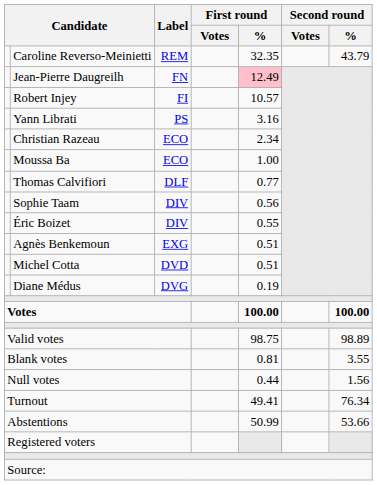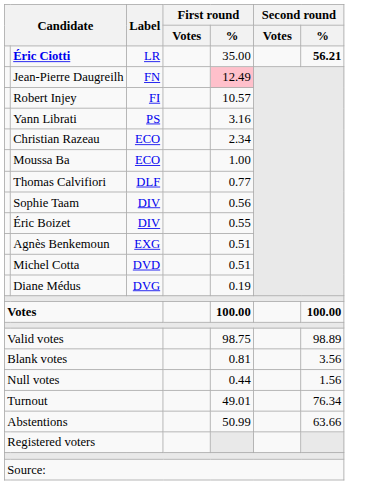+ row: (42, 56)
- row: (82, 56)
(358, 359) 3.55 -> (330, 359) 3.56
(265, 401) 49.41 -> (237, 401) 49.01
(355, 422) 53.66 -> (327, 422) 63.66
